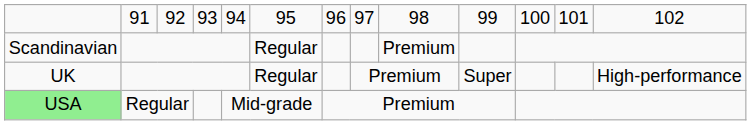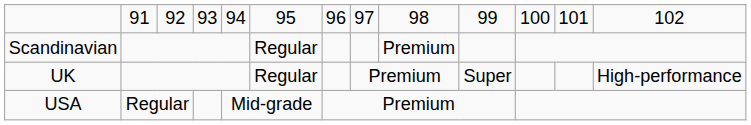(63, 104) lightgreen background -> (63, 104) no background
